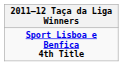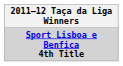(61, 44) no background -> (61, 44) lightgrey background
